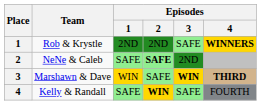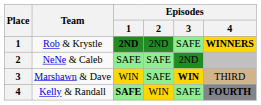(128, 44) normal -> (128, 44) bold
(158, 60) bold -> (159, 60) normal
(230, 76) bold -> (230, 76) normal
(128, 92) normal -> (128, 92) bold
(158, 92) bold -> (159, 92) normal
(230, 92) normal -> (230, 92) bold
